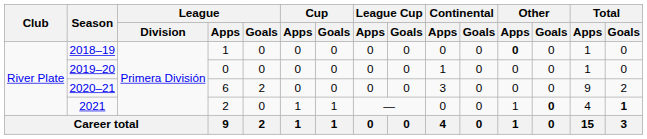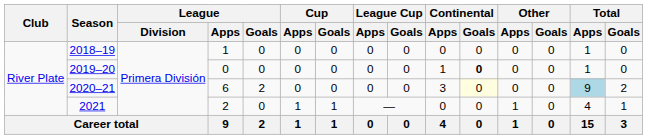(515, 50) bold -> (515, 50) normal
(479, 69) normal -> (479, 69) bold
(479, 87) no background -> (479, 87) lightyellow background
(588, 87) no background -> (588, 87) lightblue background
(551, 106) bold -> (551, 106) normal
(624, 106) bold -> (624, 106) normal
